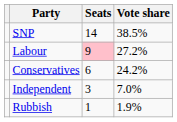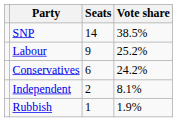(88, 51) pink background -> (88, 51) no background
(132, 51) 27.2% -> (132, 51) 25.2%
(88, 88) 3 -> (88, 88) 2
(129, 88) 7.0% -> (129, 88) 8.1%
